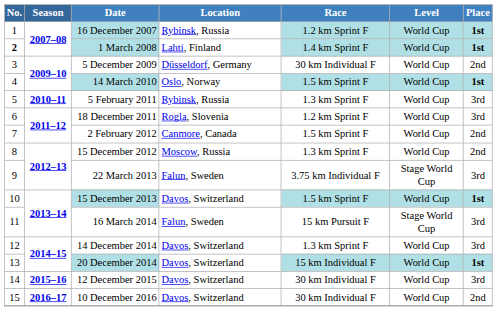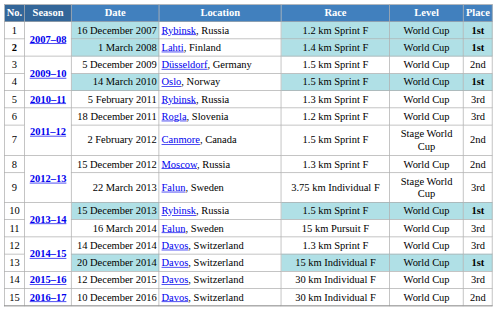(335, 65) 30 km Individual F -> (335, 65) 1.5 km Sprint F
(427, 134) World Cup -> (427, 140) Stage World Cup
(203, 198) Davos, Switzerland -> (195, 211) Rybinsk, Russia
(427, 222) Stage World Cup -> (427, 228) World Cup
